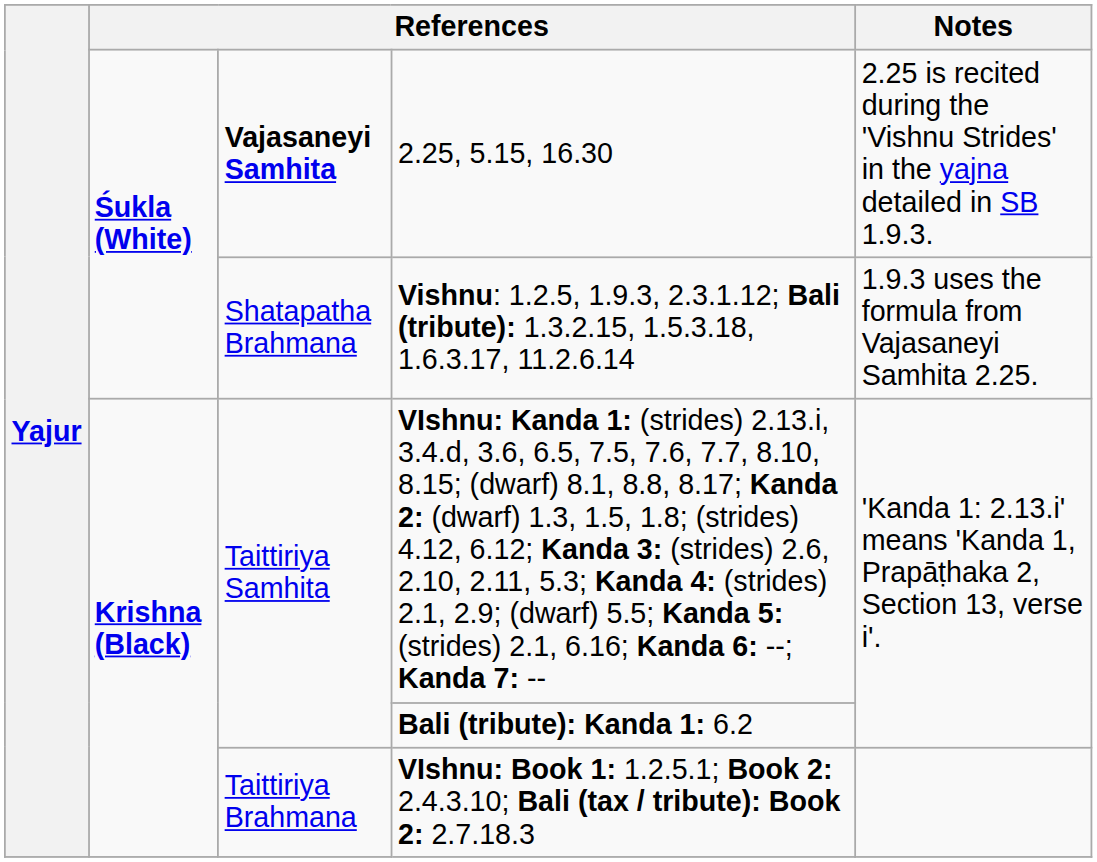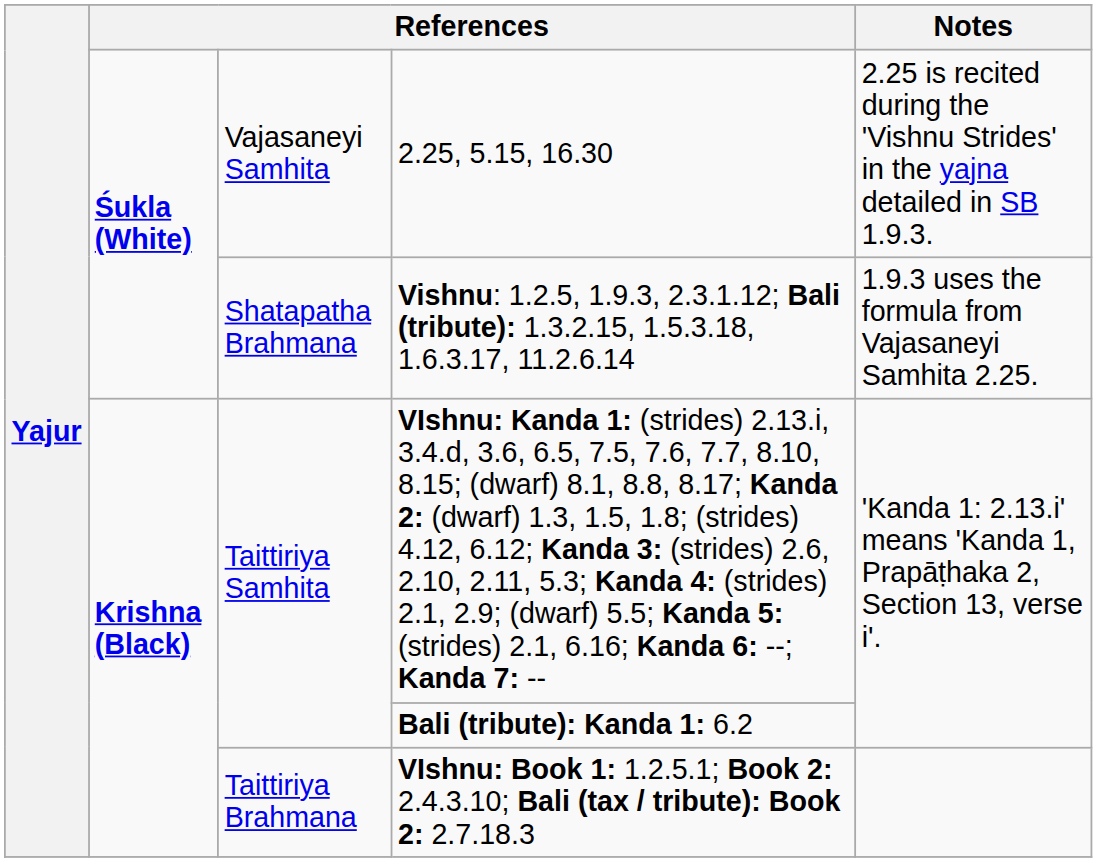(298, 153) bold -> (294, 153) normal
